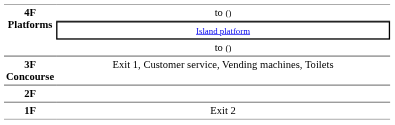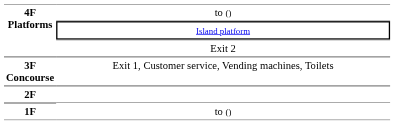(223, 47) to () -> (223, 48) Exit 2
(223, 111) Exit 2 -> (223, 111) to ()
